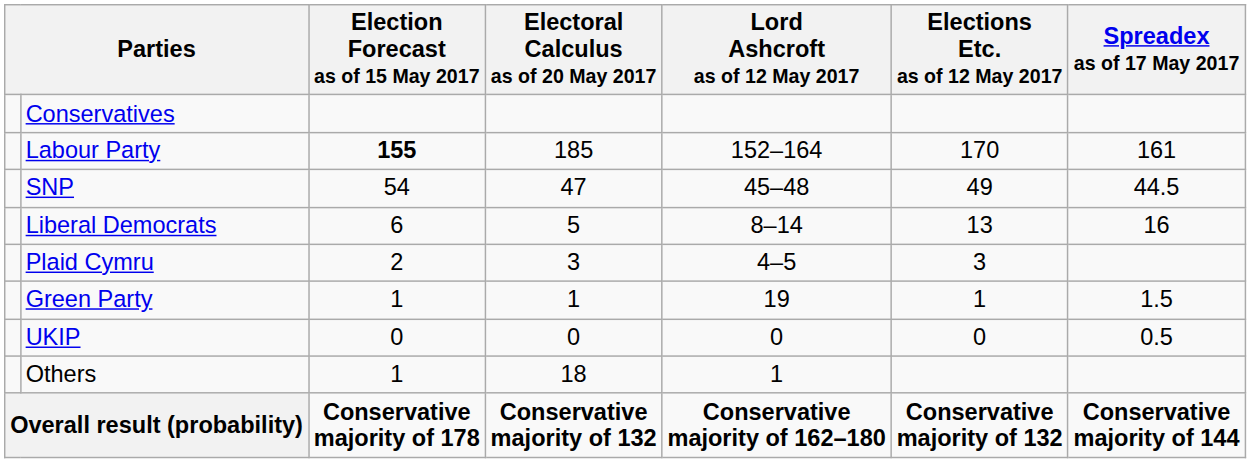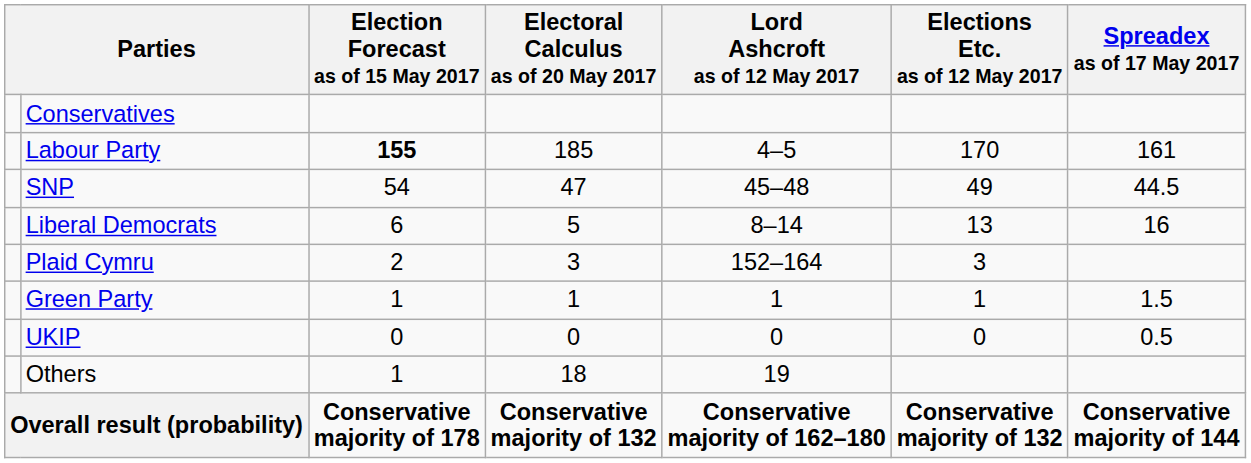(777, 150) 152–164 -> (777, 150) 4–5
(777, 262) 4–5 -> (777, 262) 152–164
(777, 299) 19 -> (777, 299) 1
(777, 374) 1 -> (777, 374) 19
